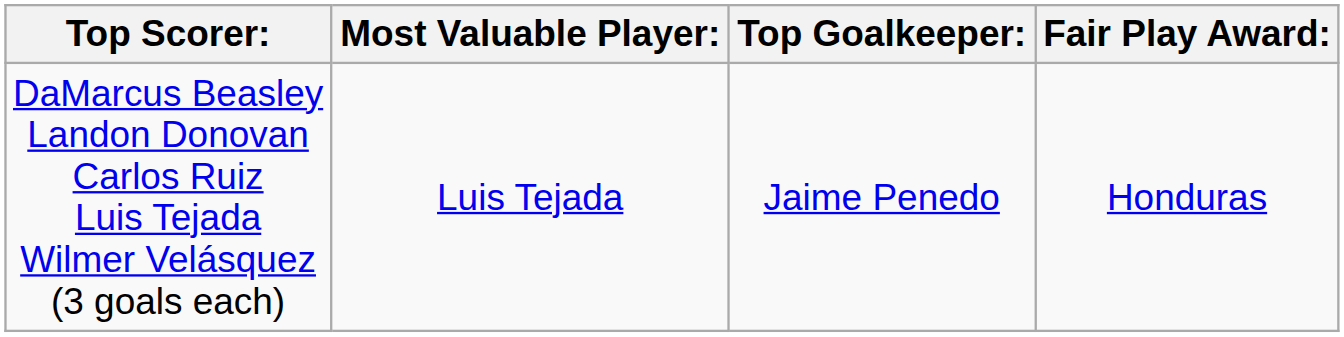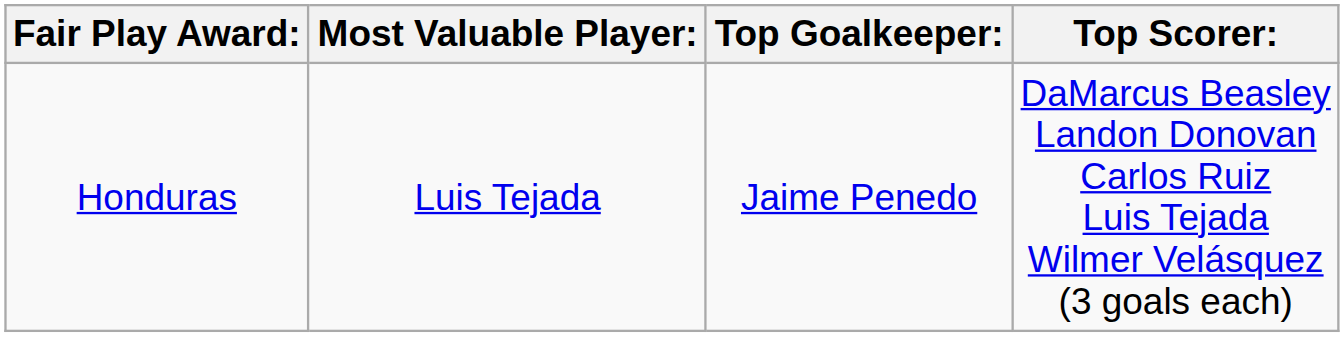columns swapped: (168, 33) <-> (1187, 33)
